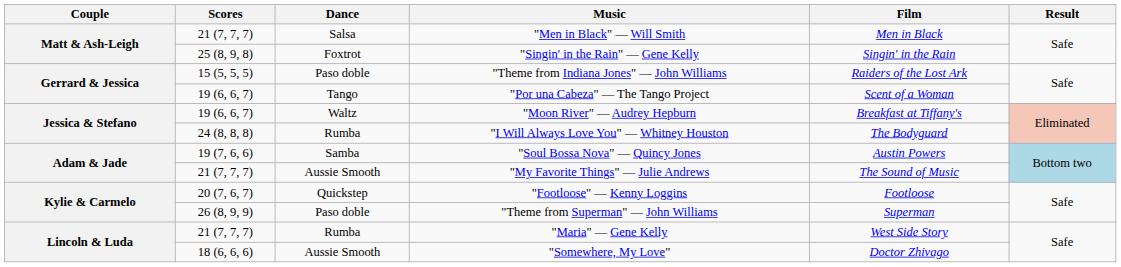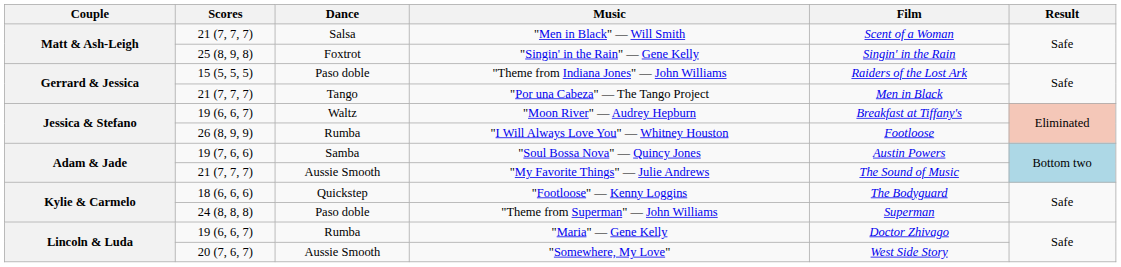(909, 34) Men in Black -> (909, 34) Scent of a Woman
(225, 93) 19 (6, 6, 7) -> (225, 93) 21 (7, 7, 7)
(909, 93) Scent of a Woman -> (909, 93) Men in Black
(225, 133) 24 (8, 8, 8) -> (225, 133) 26 (8, 9, 9)
(909, 133) The Bodyguard -> (909, 133) Footloose
(225, 192) 20 (7, 6, 7) -> (225, 192) 18 (6, 6, 6)
(909, 192) Footloose -> (909, 192) The Bodyguard
(225, 212) 26 (8, 9, 9) -> (225, 212) 24 (8, 8, 8)
(225, 232) 21 (7, 7, 7) -> (225, 232) 19 (6, 6, 7)
(909, 232) West Side Story -> (909, 232) Doctor Zhivago
(225, 251) 18 (6, 6, 6) -> (225, 251) 20 (7, 6, 7)
(909, 251) Doctor Zhivago -> (909, 251) West Side Story
